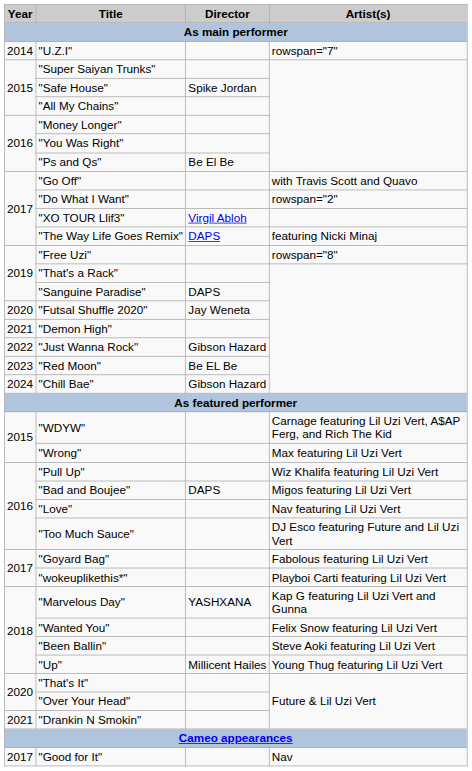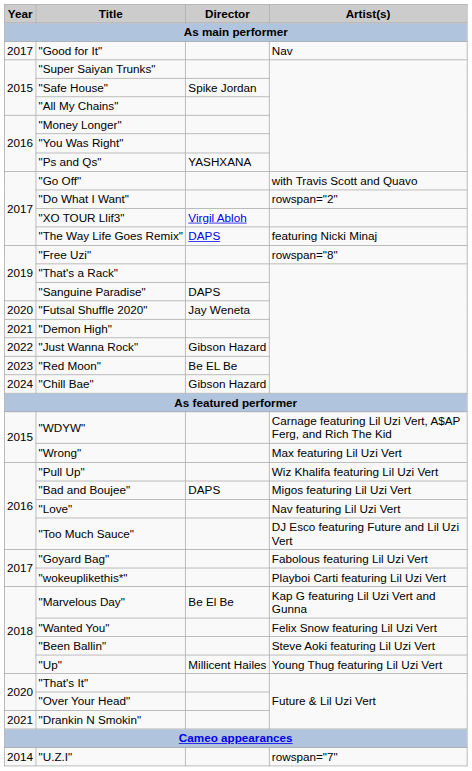rows swapped: (55, 51) <-> (70, 757)
(211, 162) Be El Be -> (220, 162) YASHXANA
(220, 602) YASHXANA -> (211, 602) Be El Be
